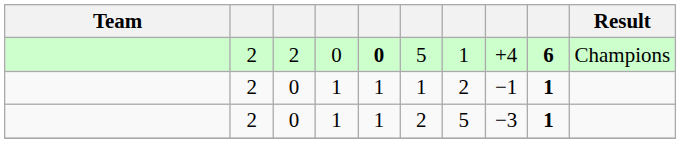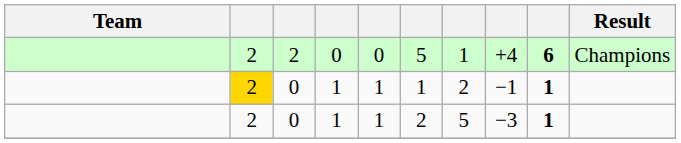(379, 54) bold -> (379, 54) normal
(252, 87) no background -> (252, 87) gold background
